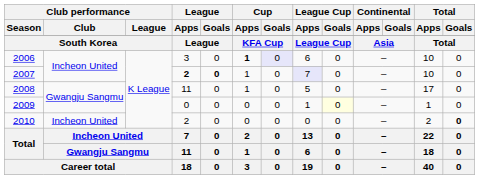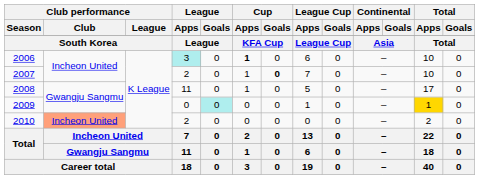(186, 58) no background -> (186, 58) paleturquoise background
(277, 58) lavender background -> (277, 58) no background
(186, 74) bold -> (186, 74) normal
(217, 74) bold -> (217, 74) normal
(277, 74) normal -> (277, 74) bold
(307, 74) lavender background -> (307, 74) no background
(217, 105) no background -> (217, 105) paleturquoise background
(338, 105) lightyellow background -> (338, 105) no background
(428, 105) no background -> (428, 105) gold background
(85, 120) no background -> (85, 120) lightsalmon background
(459, 120) bold -> (459, 120) normal
